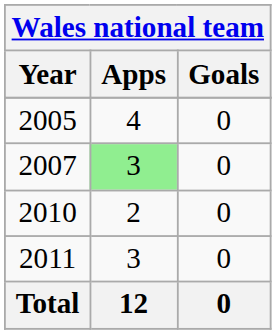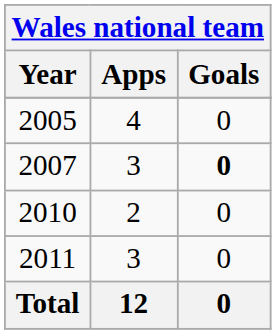(134, 166) lightgreen background -> (134, 166) no background
(224, 166) normal -> (224, 166) bold
